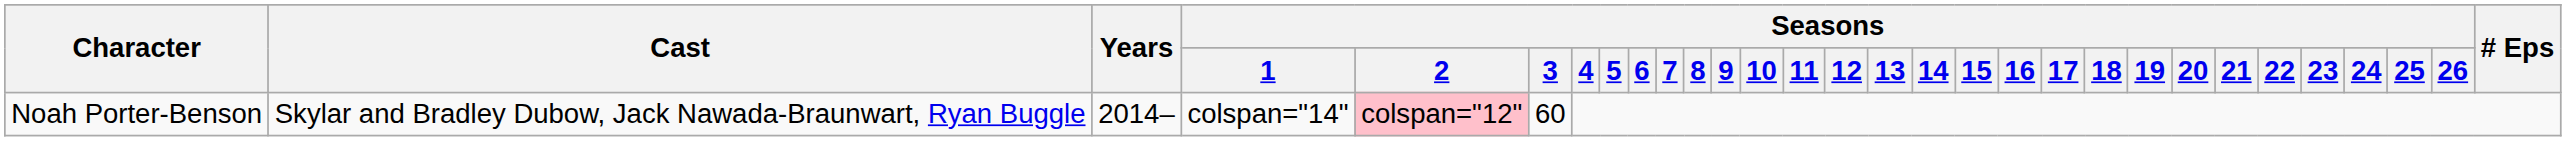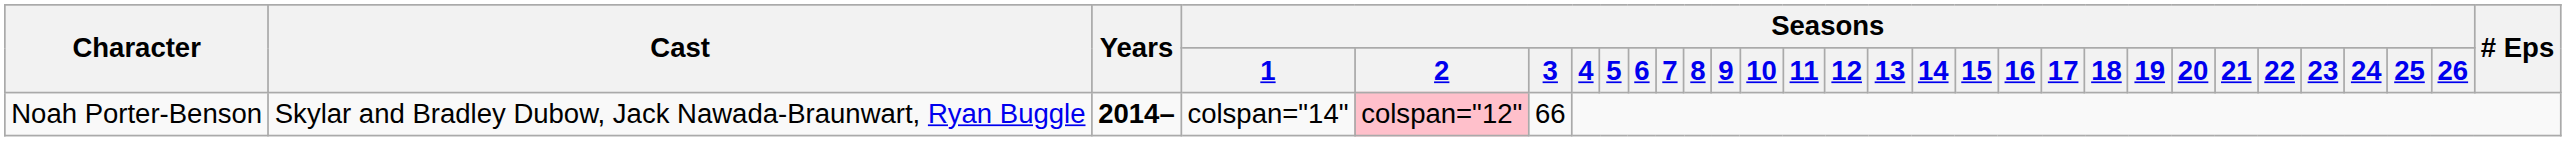(1136, 113) normal -> (1136, 113) bold
(1550, 113) 60 -> (1550, 113) 66
